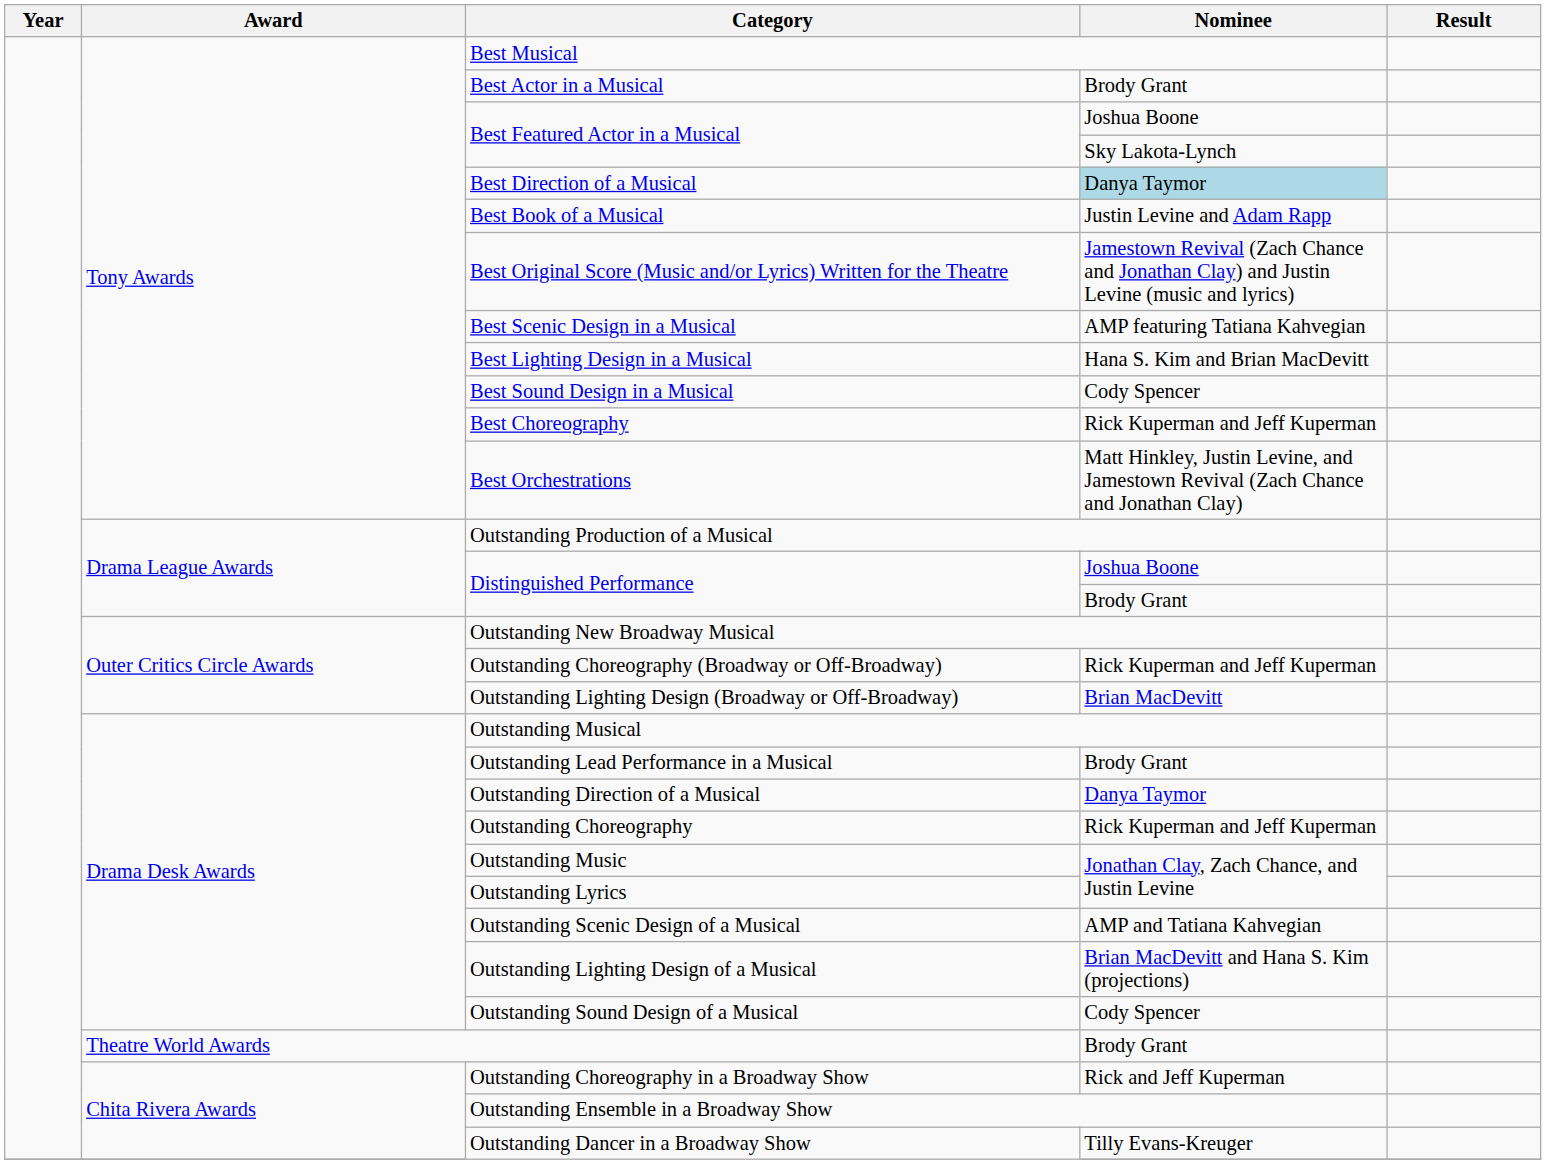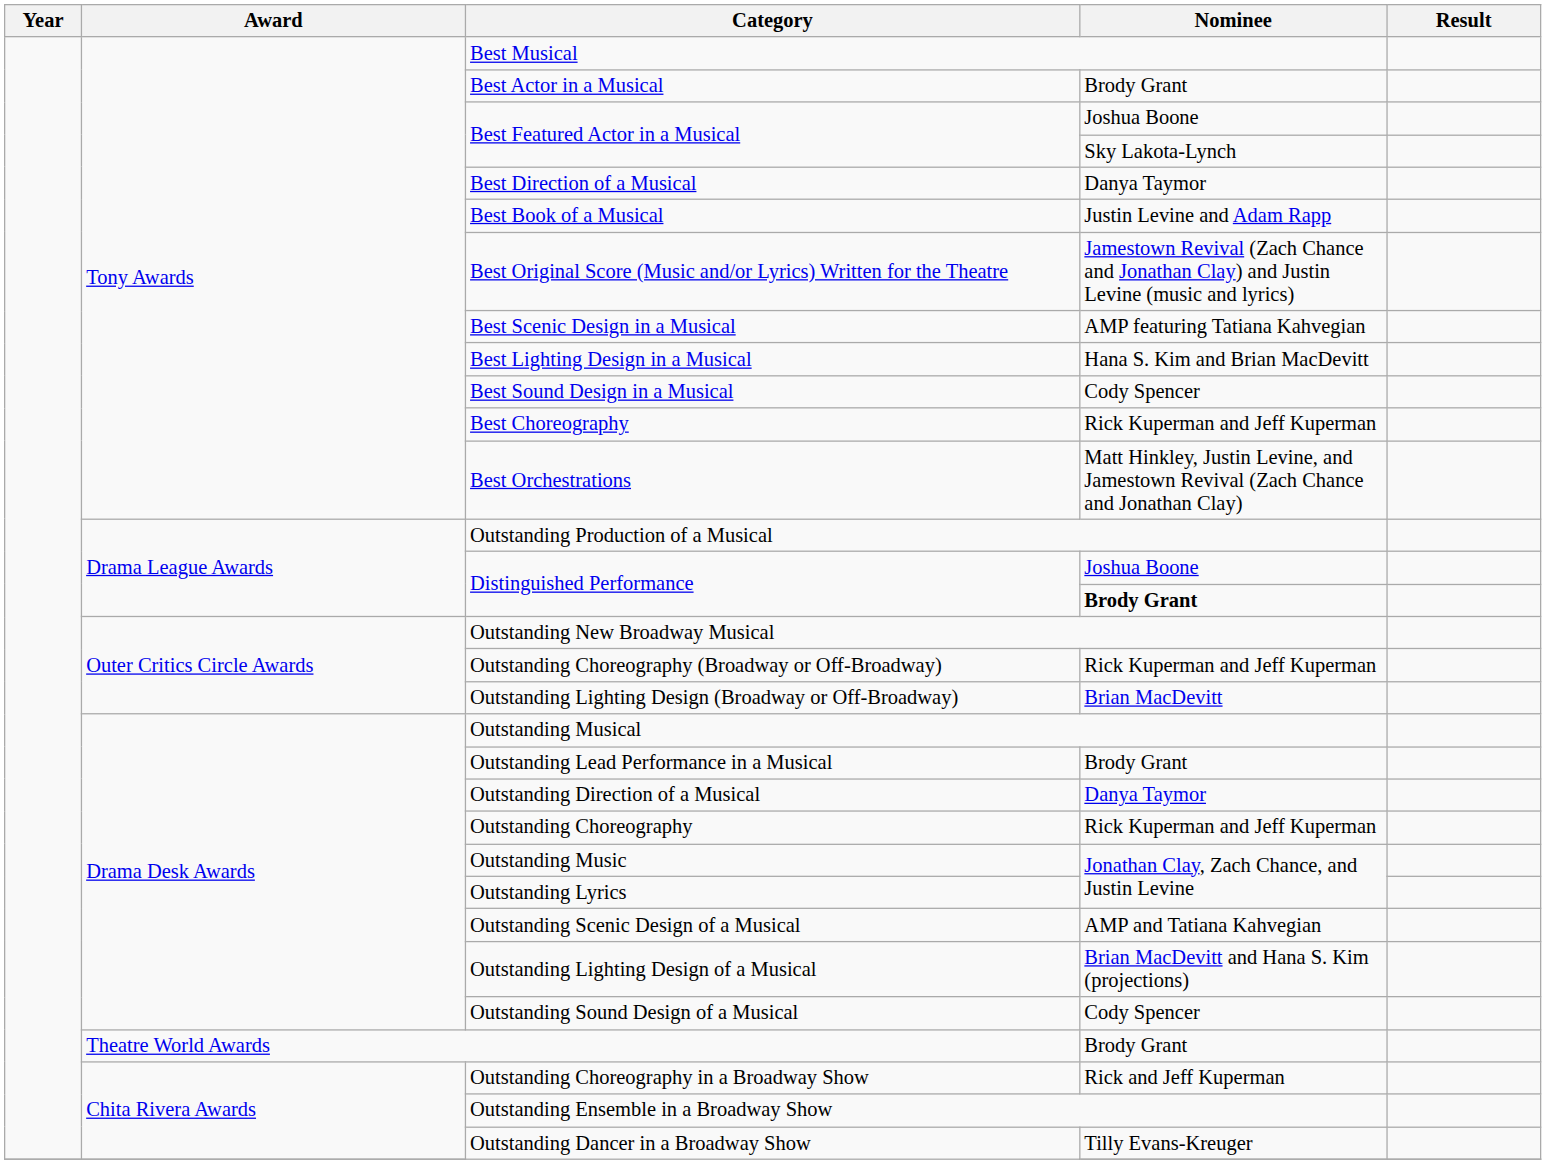(1145, 183) lightblue background -> (1145, 183) no background
(1136, 600) normal -> (1141, 600) bold
